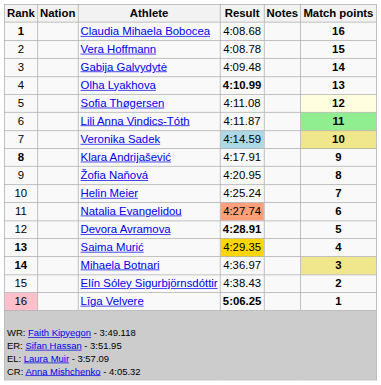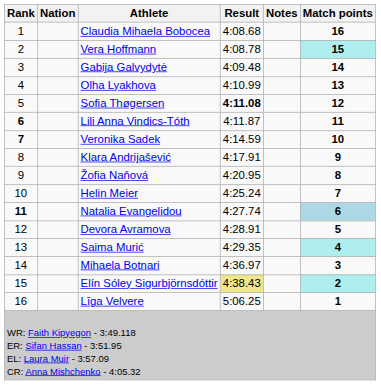(21, 31) bold -> (21, 31) normal
(338, 49) no background -> (338, 49) paleturquoise background
(242, 85) bold -> (242, 85) normal
(242, 103) normal -> (242, 103) bold
(338, 103) lightyellow background -> (338, 103) no background
(21, 121) normal -> (21, 121) bold
(338, 121) lightgreen background -> (338, 121) no background
(21, 139) normal -> (21, 139) bold
(242, 139) lightblue background -> (242, 139) no background
(338, 139) khaki background -> (338, 139) no background
(21, 157) bold -> (21, 157) normal
(21, 211) normal -> (21, 211) bold
(242, 211) lightsalmon background -> (242, 211) no background
(338, 211) no background -> (338, 211) lightblue background
(242, 229) bold -> (242, 229) normal
(21, 247) bold -> (21, 247) normal
(242, 247) gold background -> (242, 247) no background
(338, 247) no background -> (338, 247) paleturquoise background
(21, 265) bold -> (21, 265) normal
(338, 265) khaki background -> (338, 265) no background
(242, 283) no background -> (242, 283) khaki background
(338, 283) no background -> (338, 283) paleturquoise background
(21, 301) pink background -> (21, 301) no background
(242, 301) bold -> (242, 301) normal
